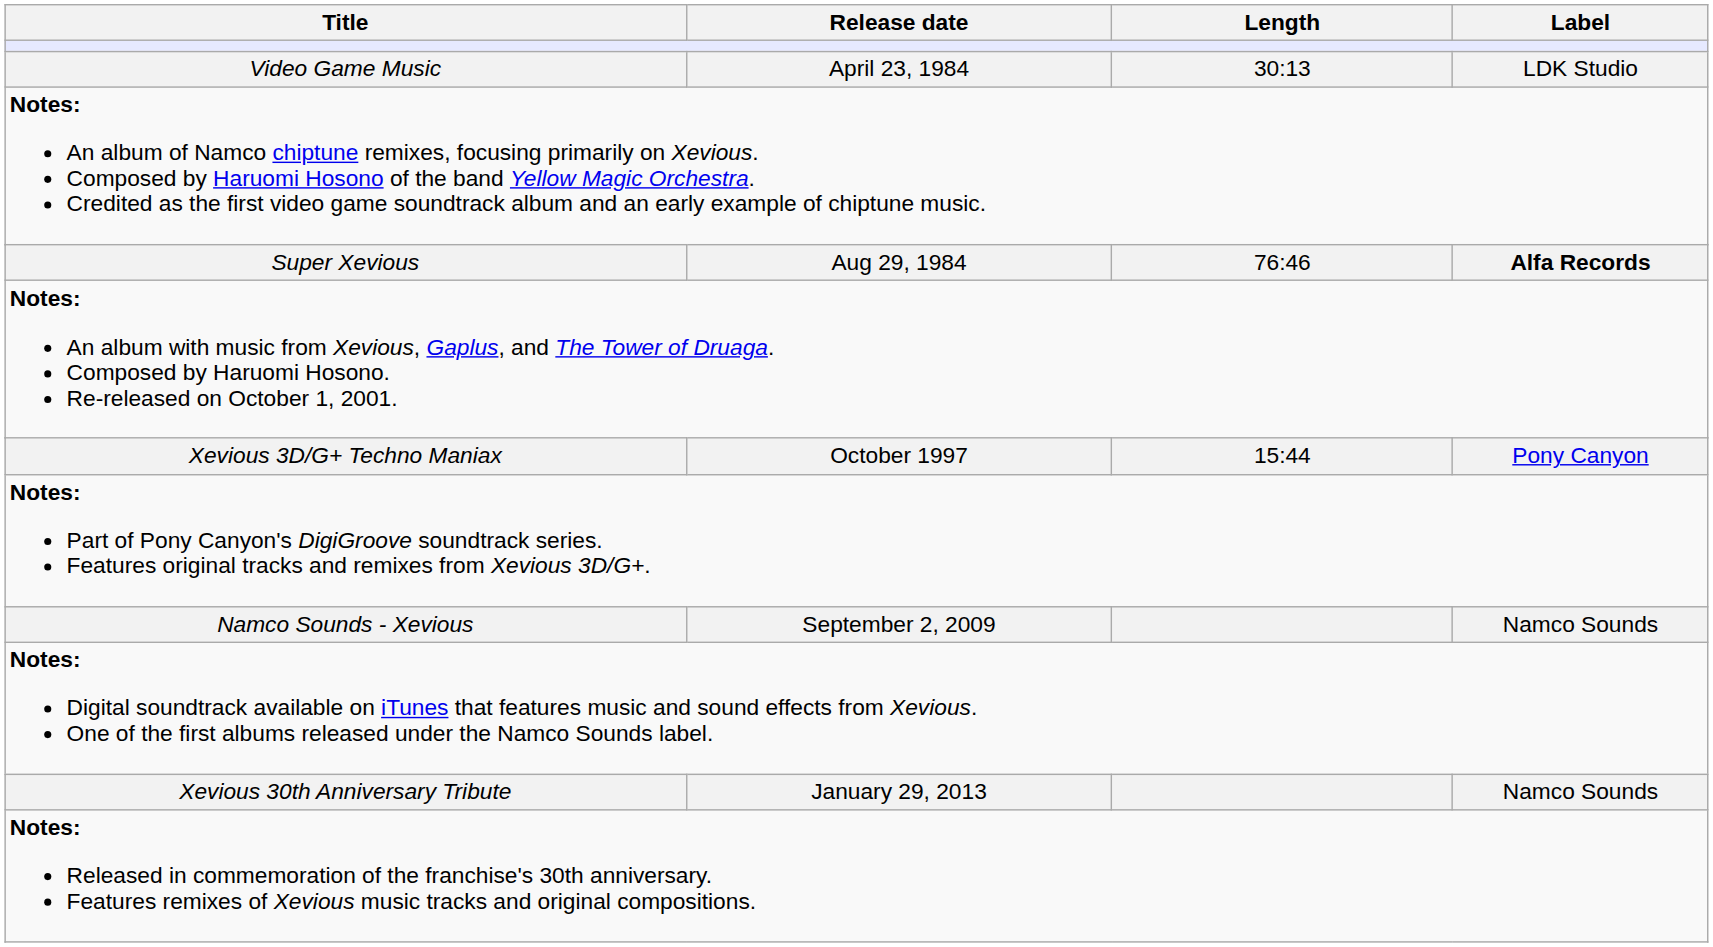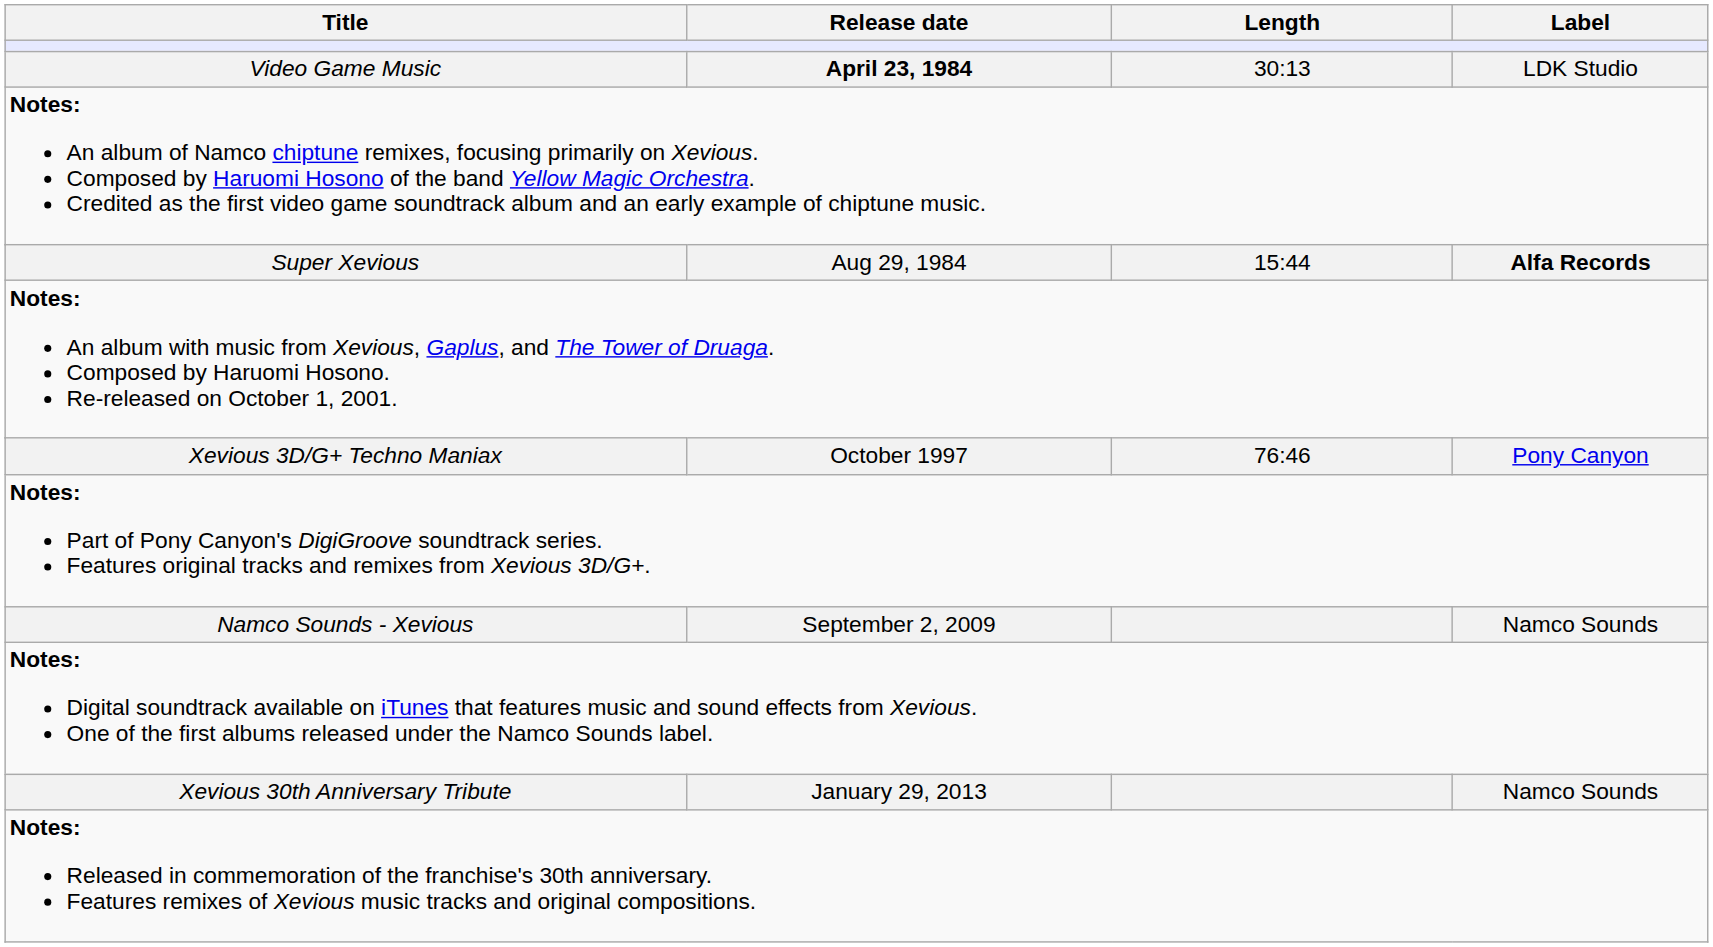(899, 69) normal -> (899, 69) bold
(1282, 262) 76:46 -> (1282, 262) 15:44
(1282, 455) 15:44 -> (1282, 455) 76:46
